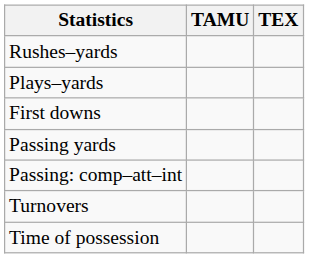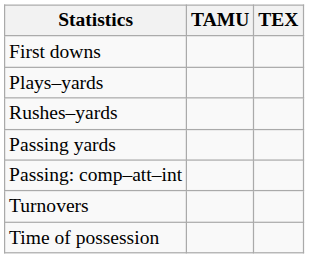rows swapped: (55, 113) <-> (63, 51)
